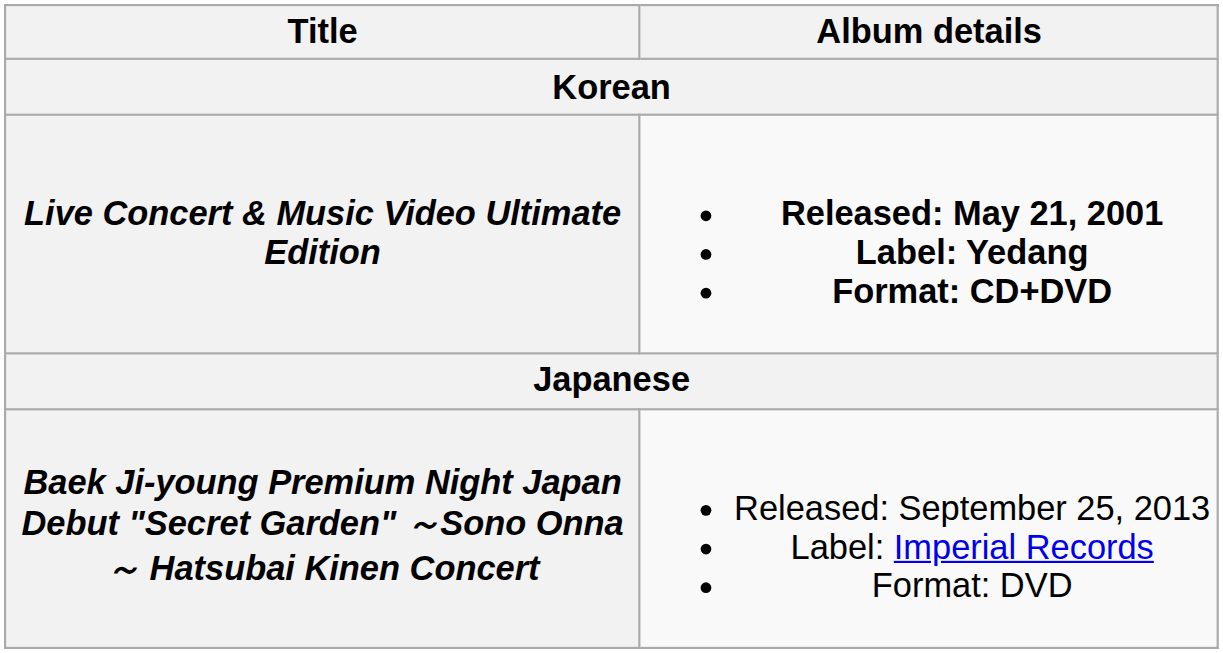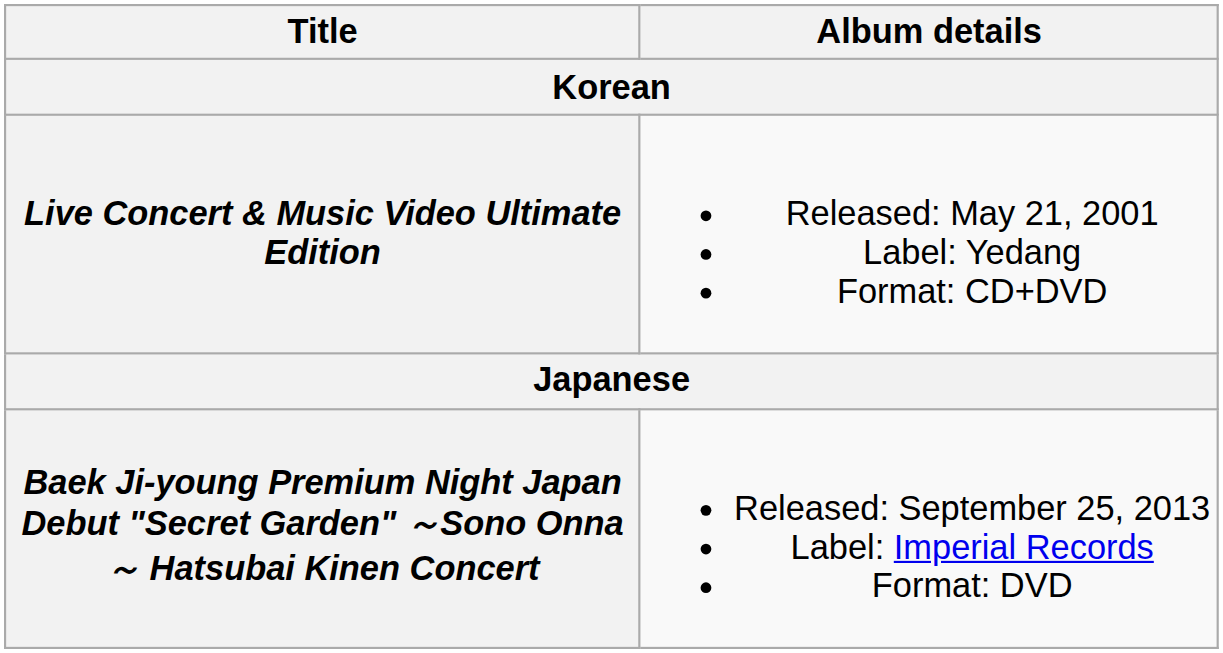(929, 253) bold -> (929, 253) normal
